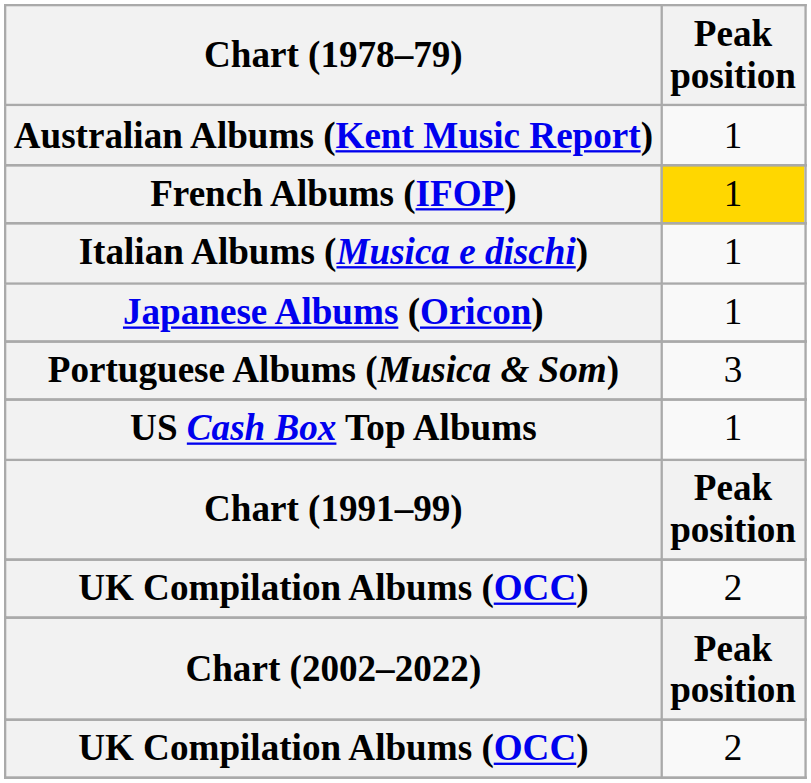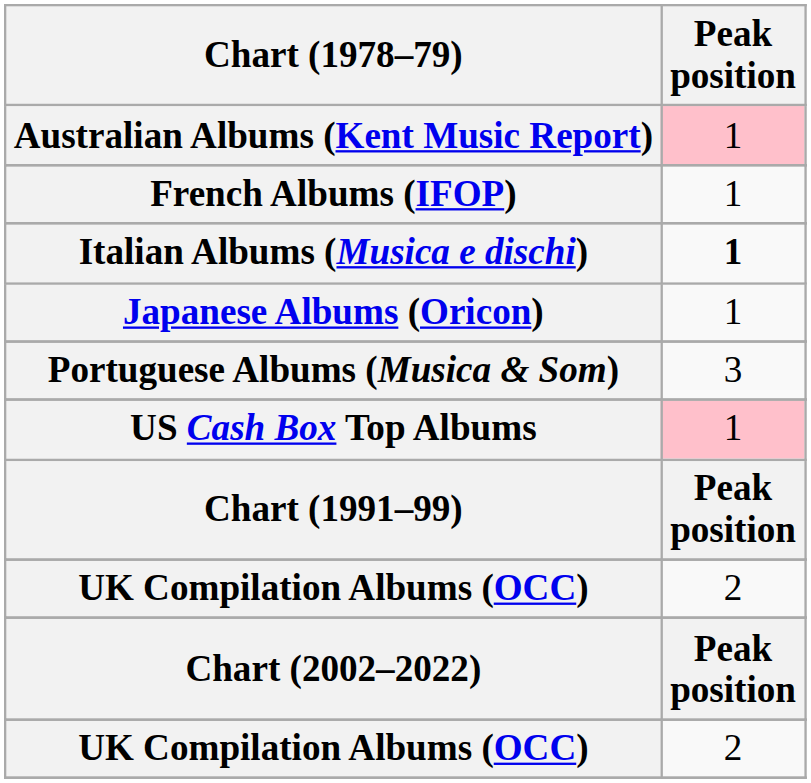(733, 134) no background -> (733, 134) pink background
(733, 193) gold background -> (733, 193) no background
(733, 252) normal -> (733, 252) bold
(733, 428) no background -> (733, 428) pink background
